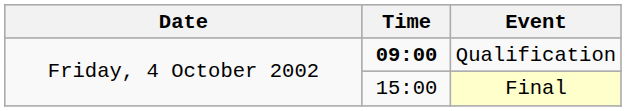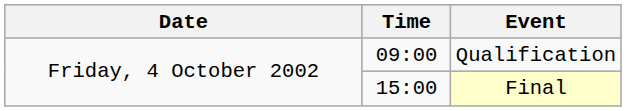(407, 55) bold -> (407, 55) normal
